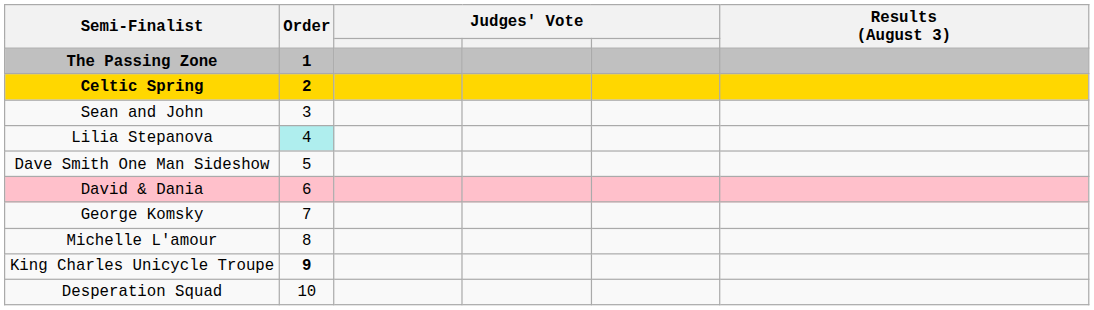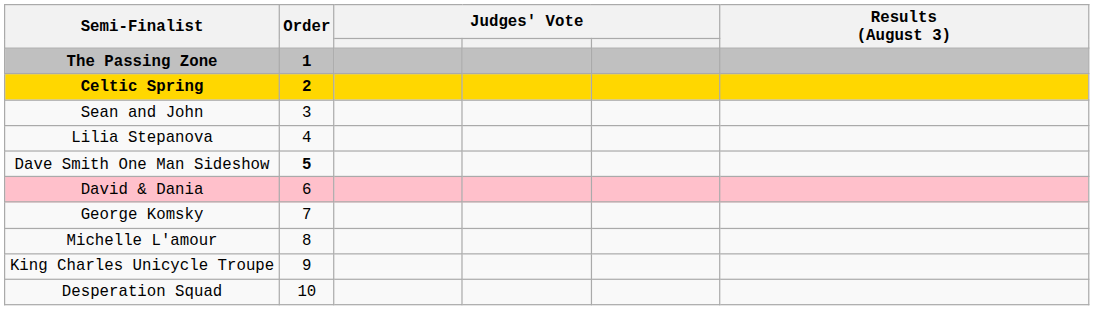(307, 138) paleturquoise background -> (307, 138) no background
(307, 164) normal -> (307, 164) bold
(307, 266) bold -> (307, 266) normal
